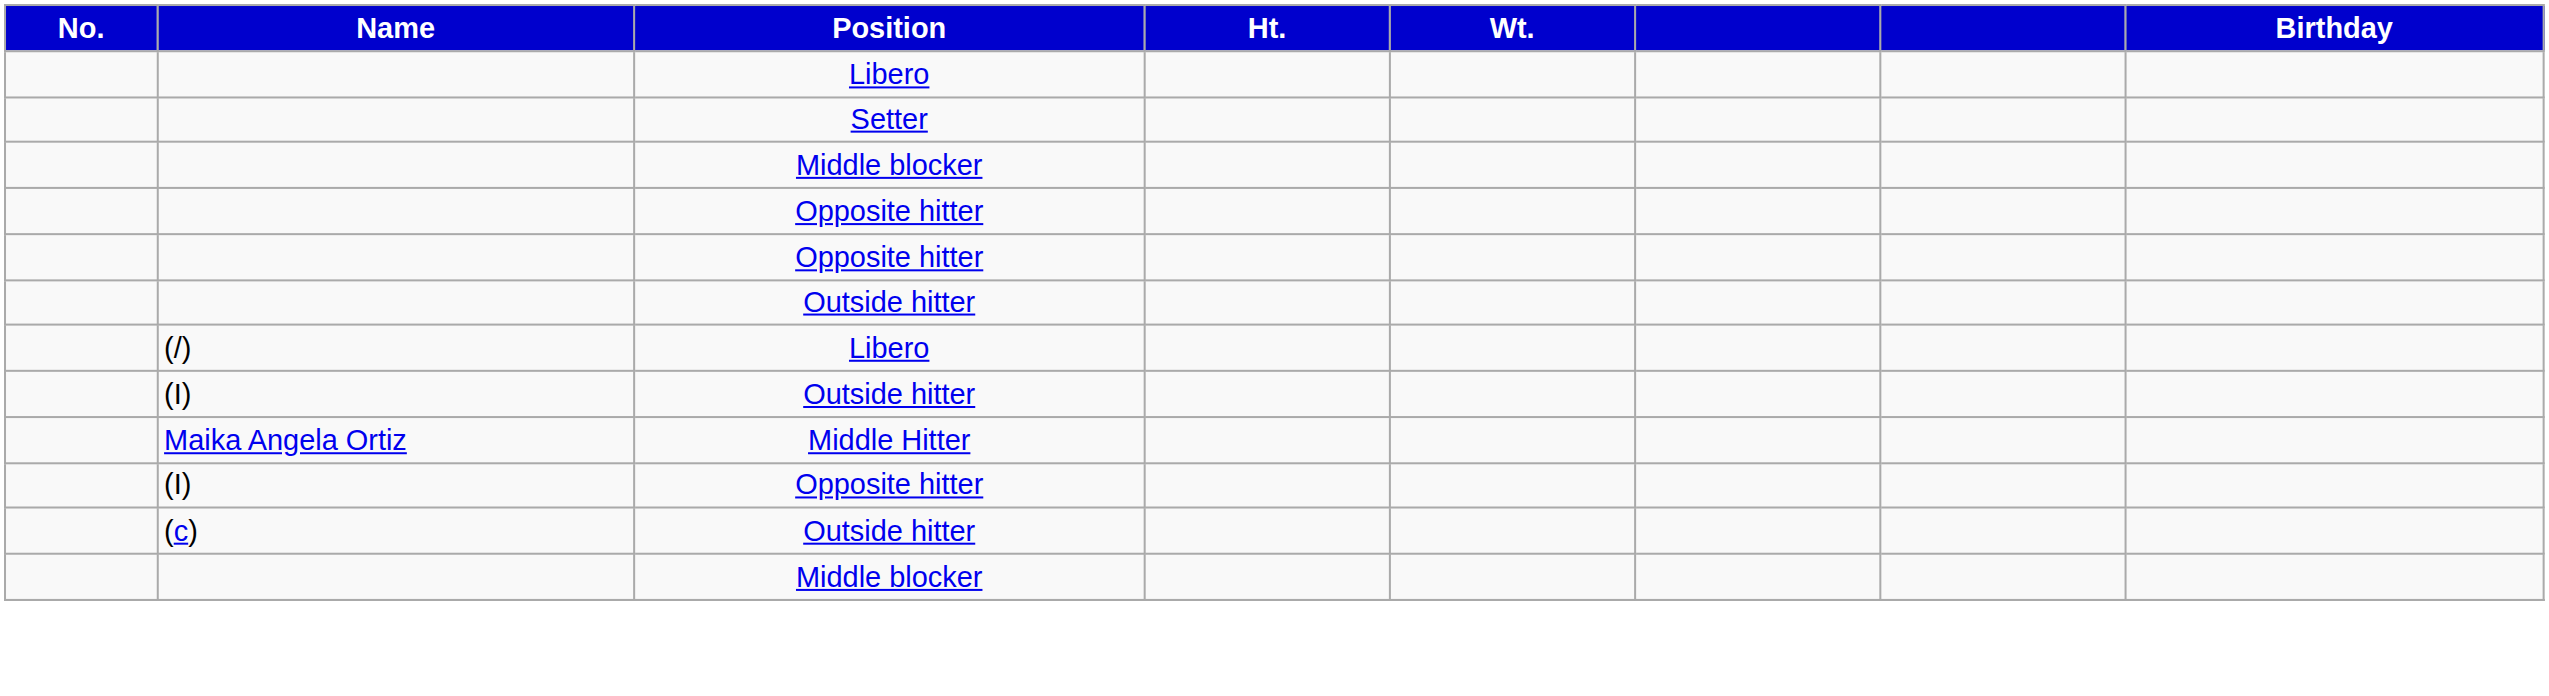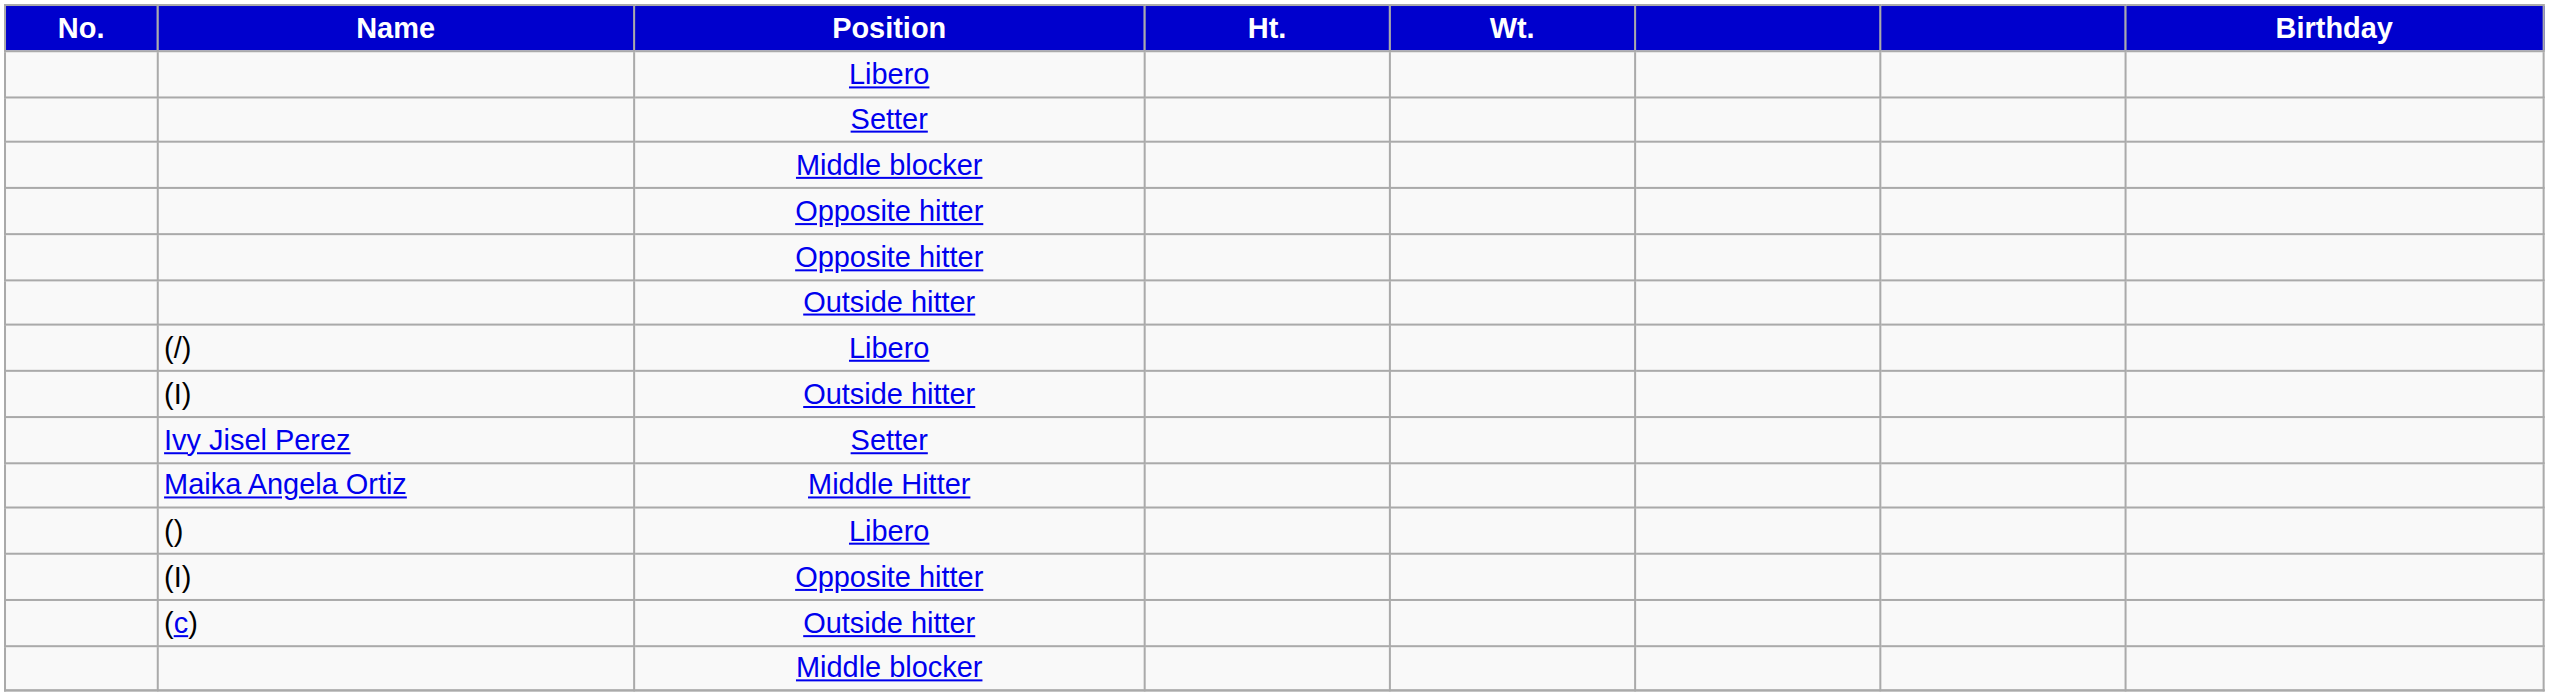+ row: (257, 440)
+ row: (174, 531)
